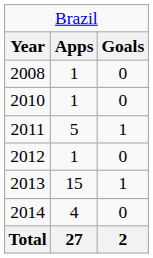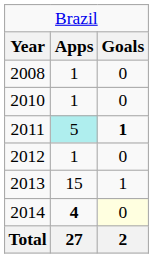(74, 128) no background -> (74, 128) paleturquoise background
(123, 128) normal -> (123, 128) bold
(74, 211) normal -> (74, 211) bold
(123, 211) no background -> (123, 211) lightyellow background
